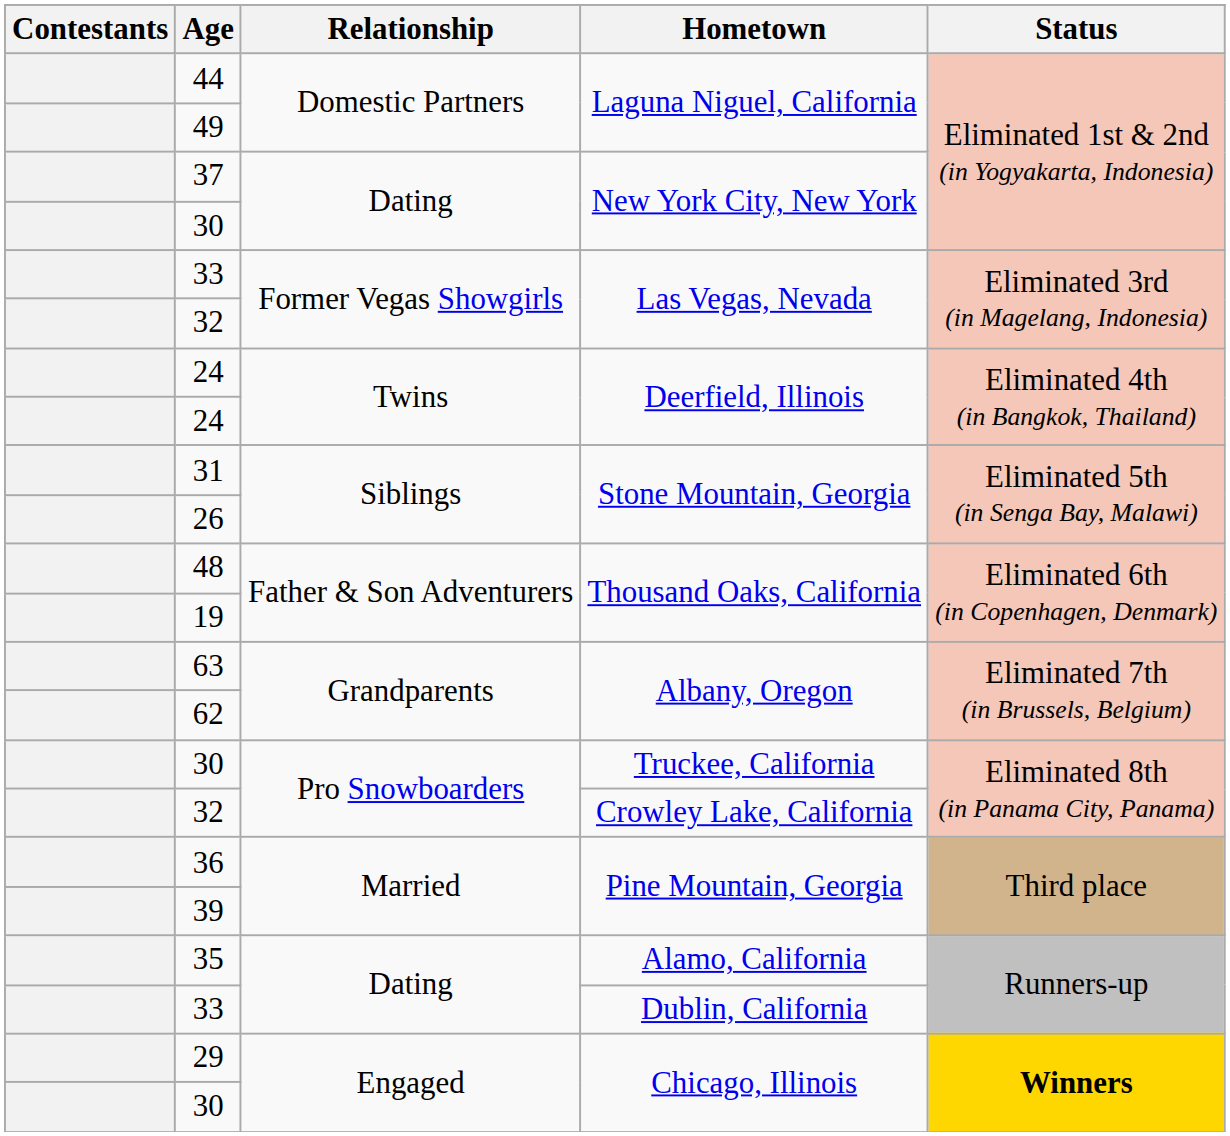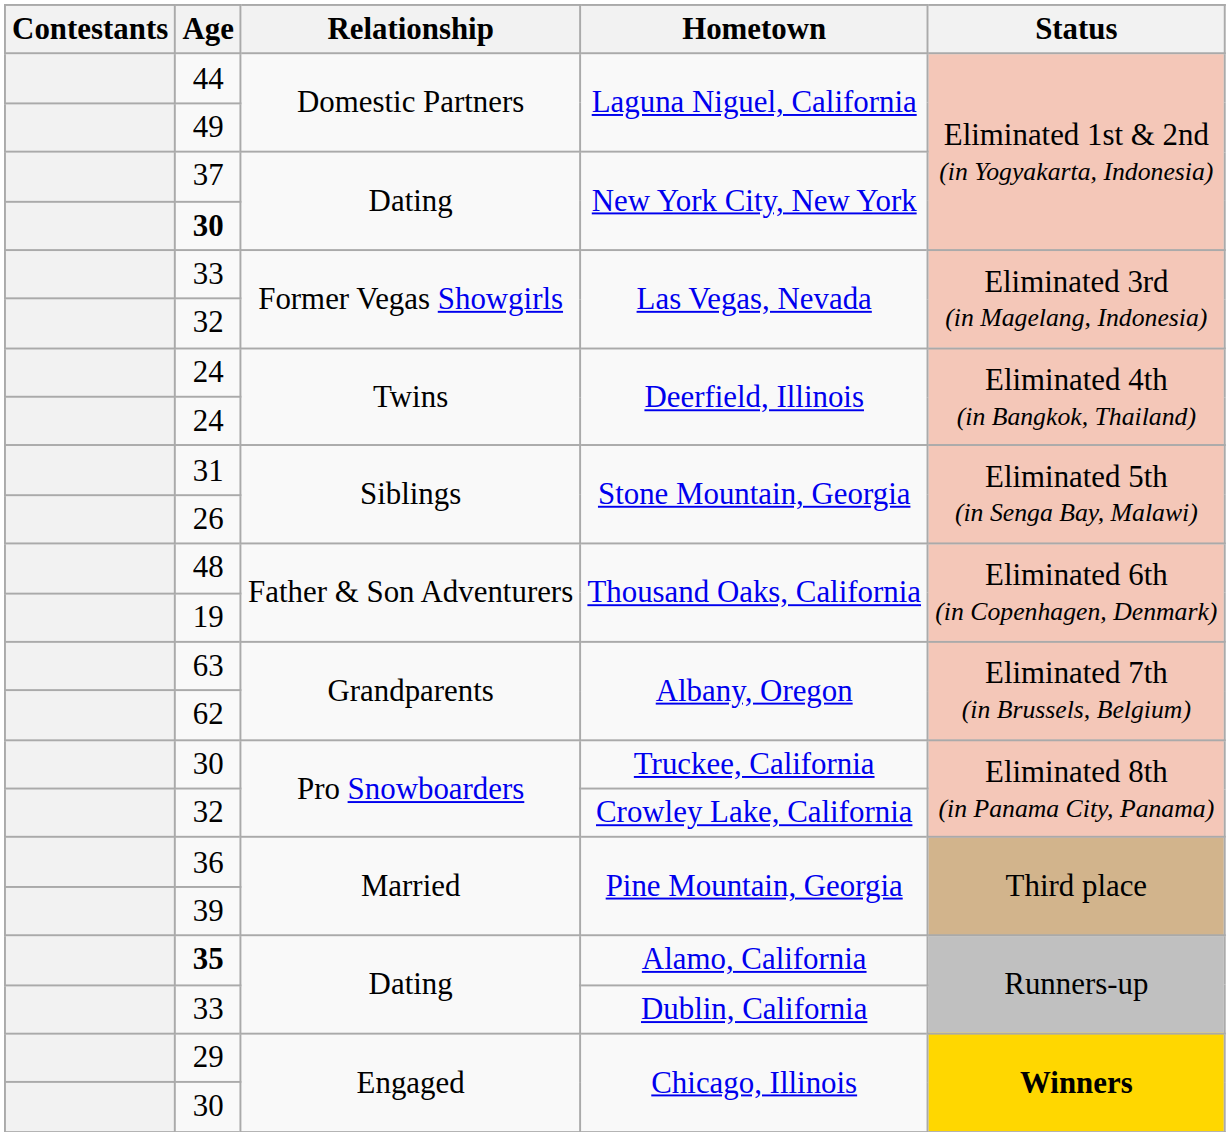(208, 224) normal -> (208, 224) bold
(208, 959) normal -> (208, 959) bold
